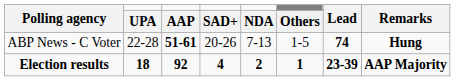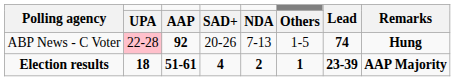(143, 43) no background -> (143, 43) pink background
(181, 43) 51-61 -> (181, 43) 92
(181, 64) 92 -> (181, 64) 51-61
